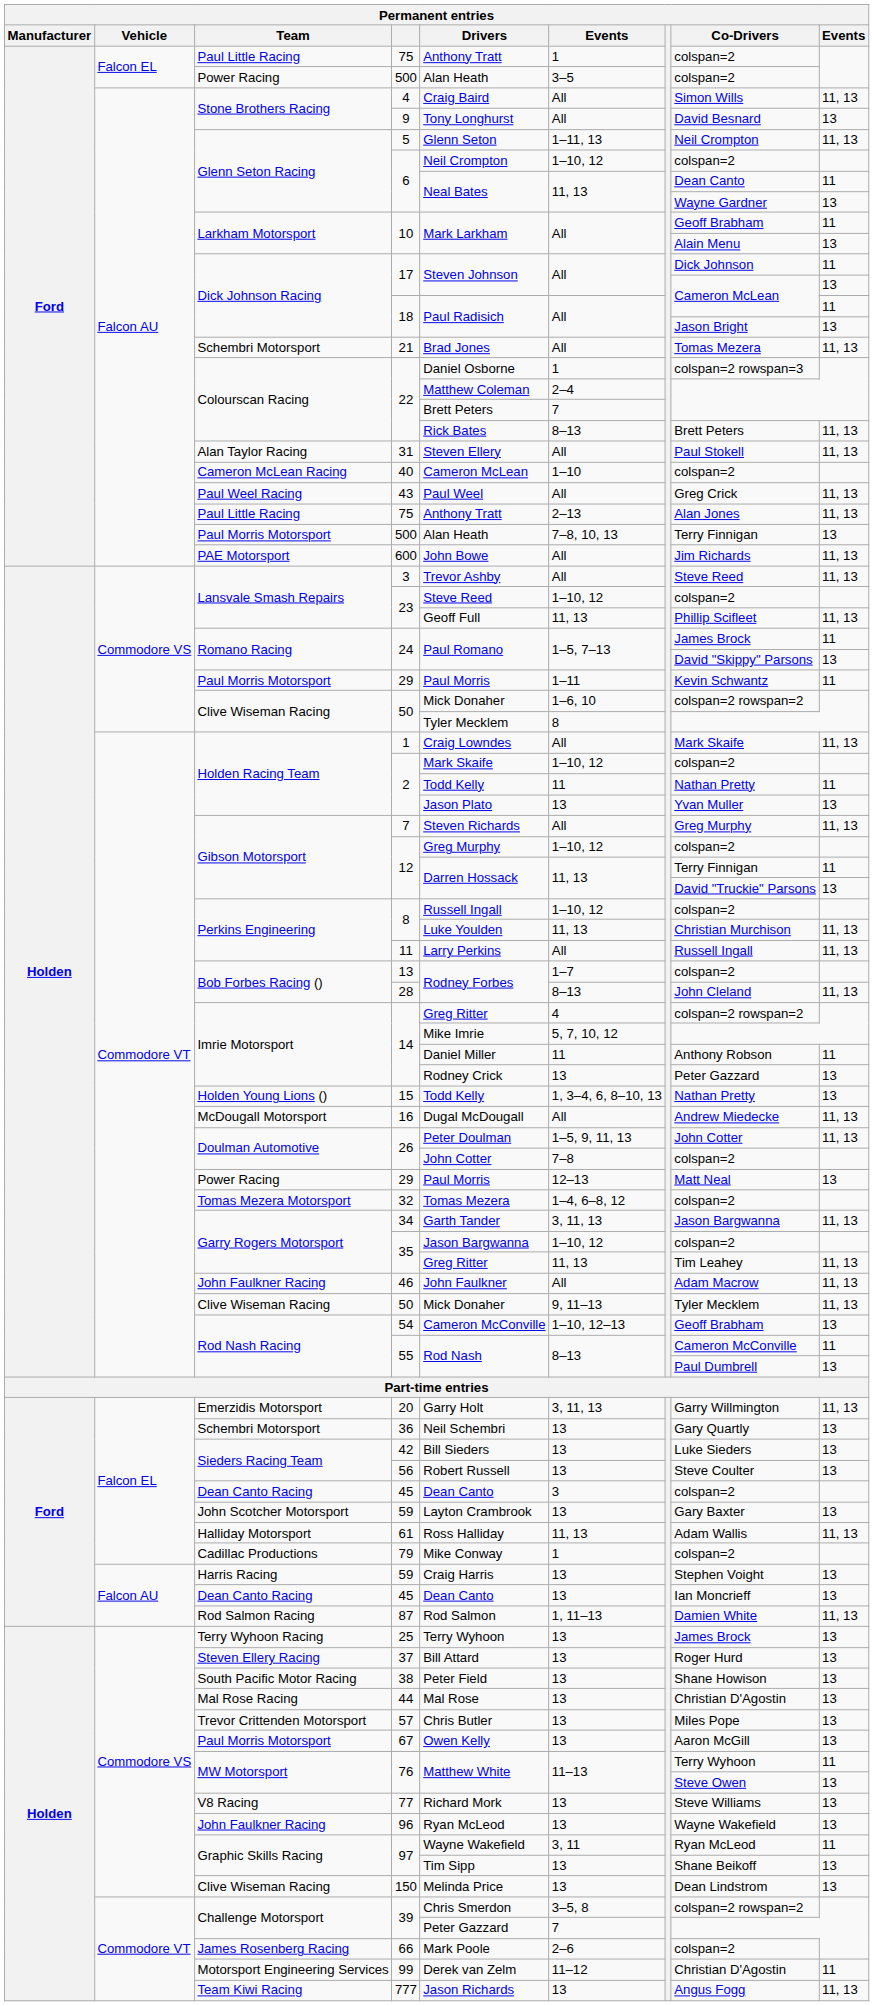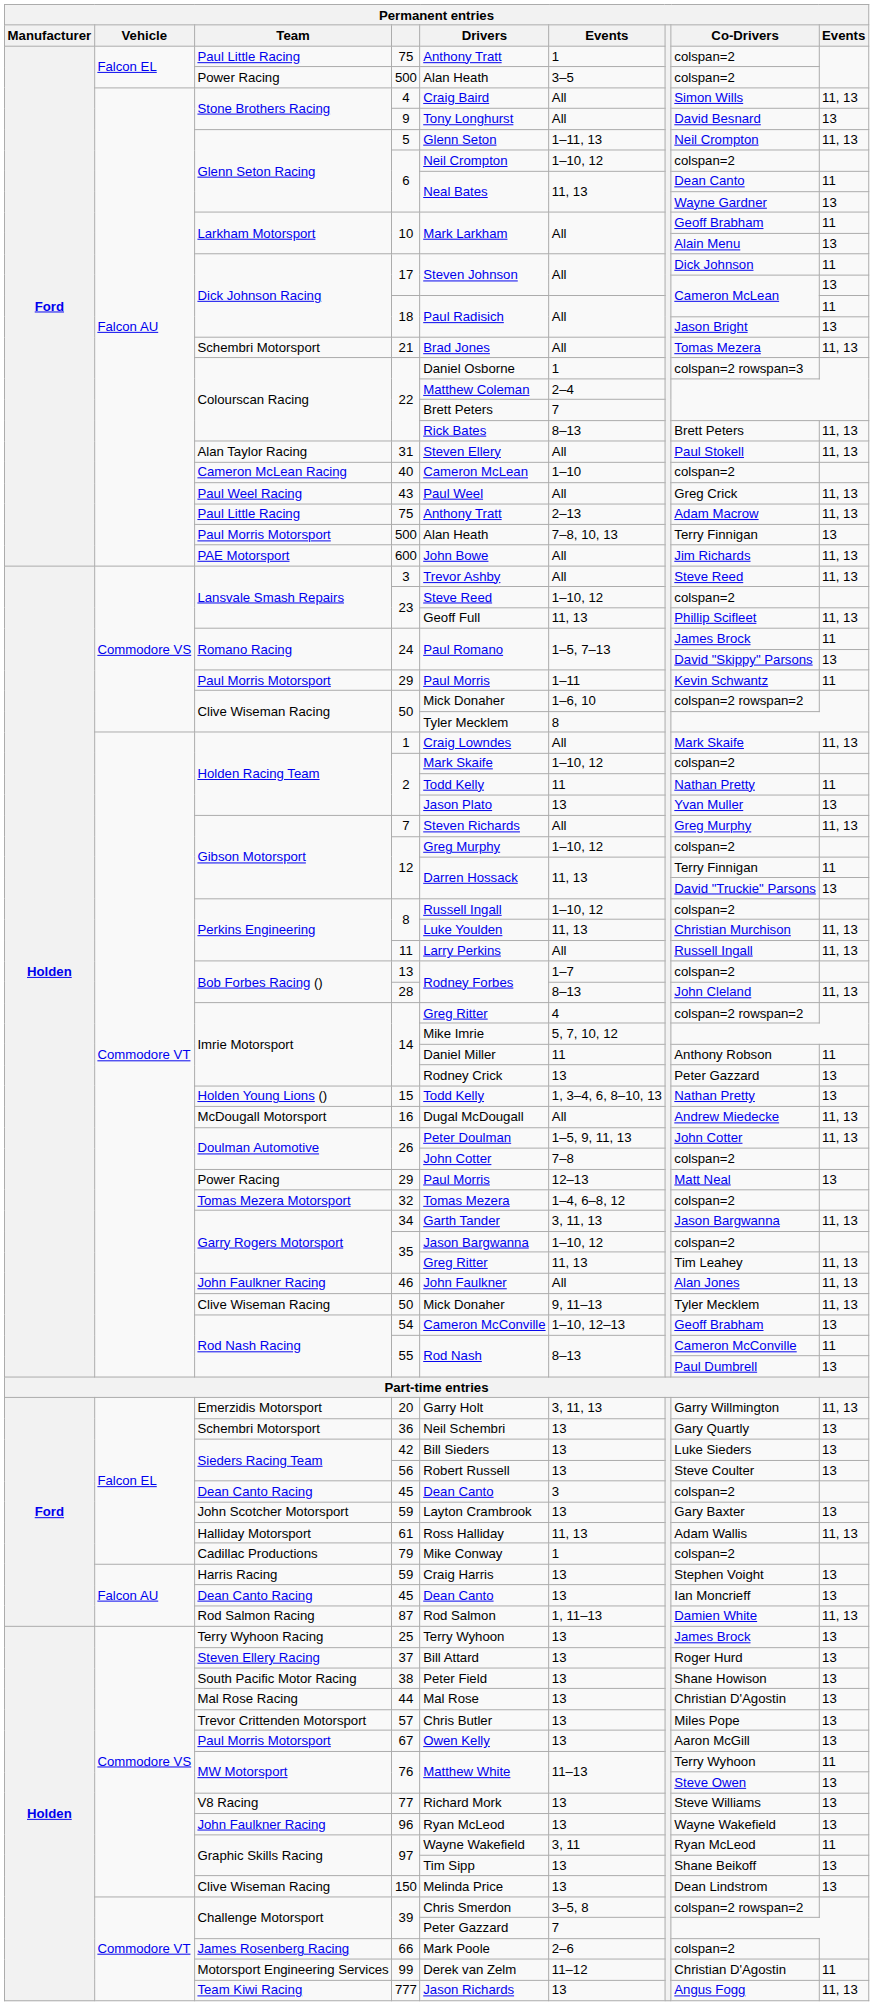(707, 514) Alan Jones -> (716, 514) Adam Macrow
(716, 1283) Adam Macrow -> (707, 1283) Alan Jones
